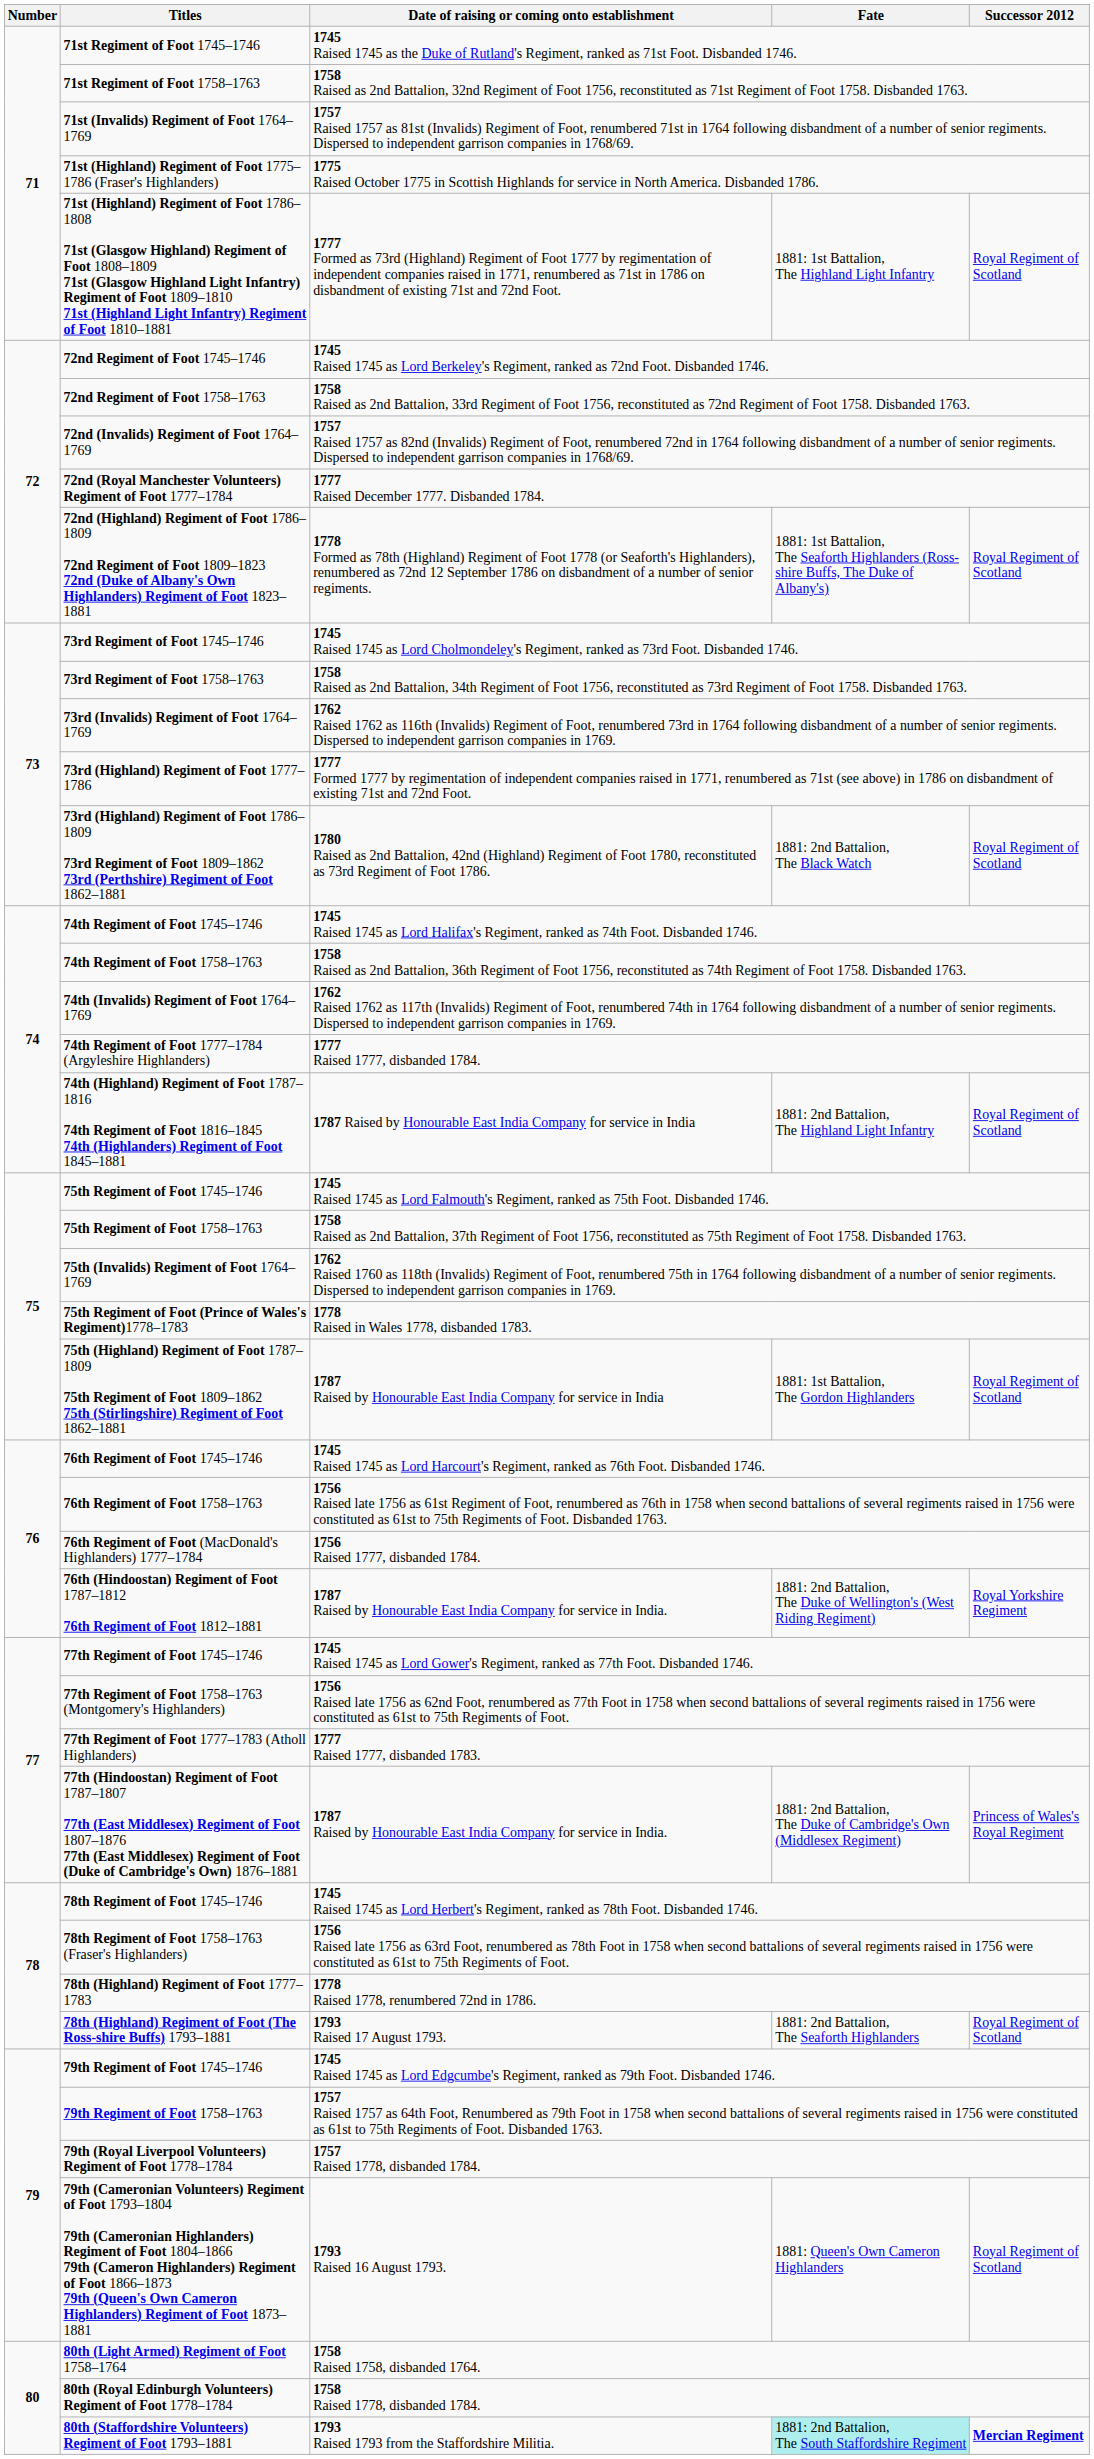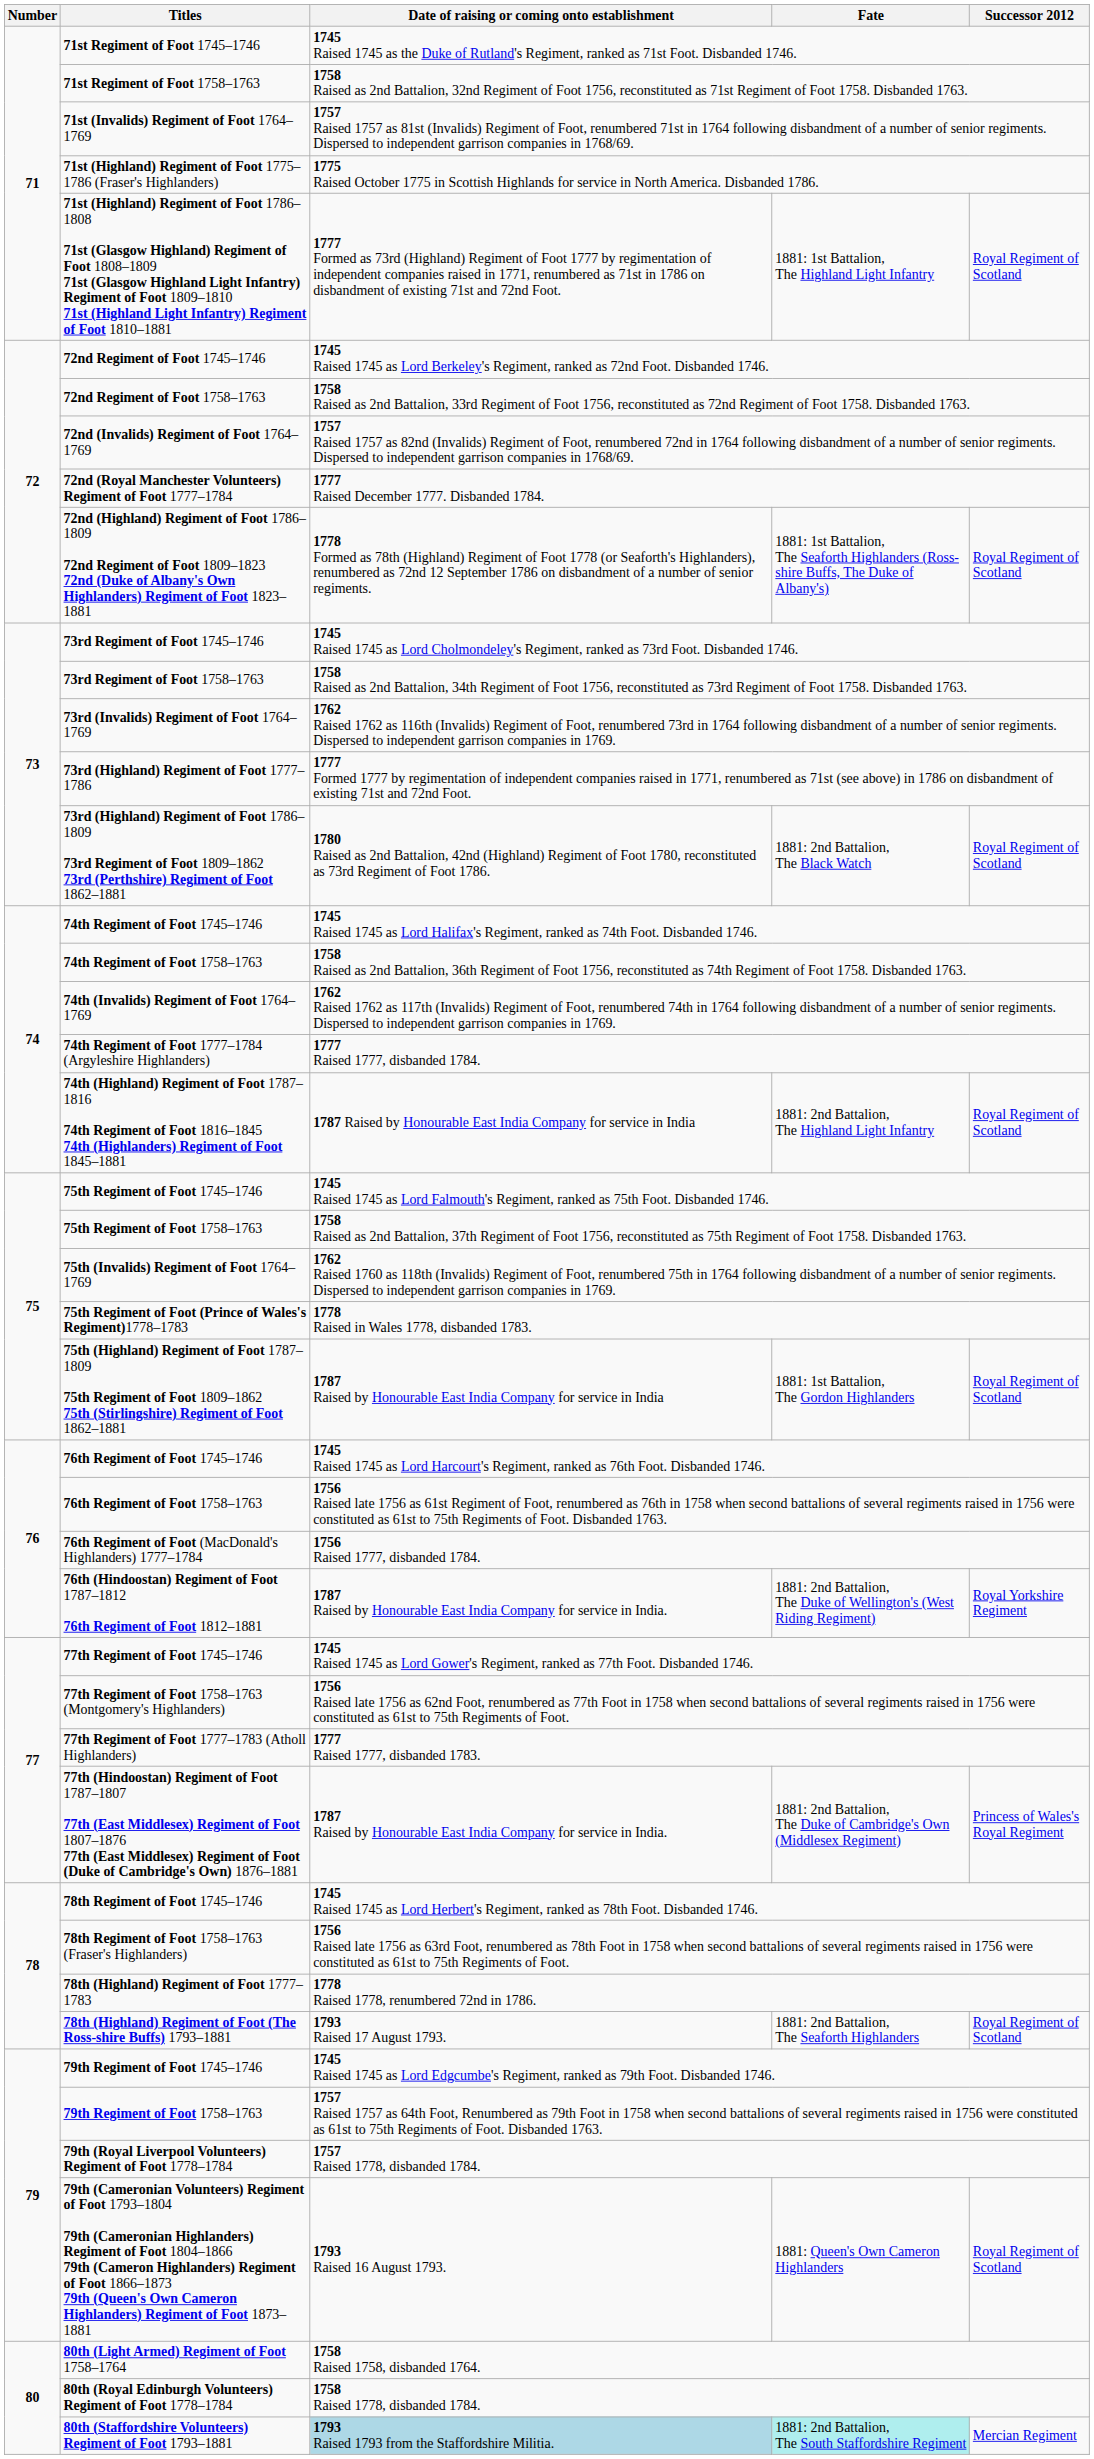(434, 2435) no background -> (434, 2435) lightblue background
(1028, 2435) bold -> (1025, 2435) normal
